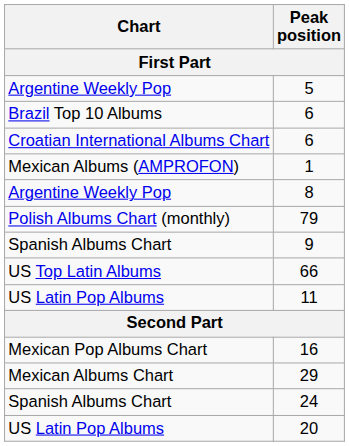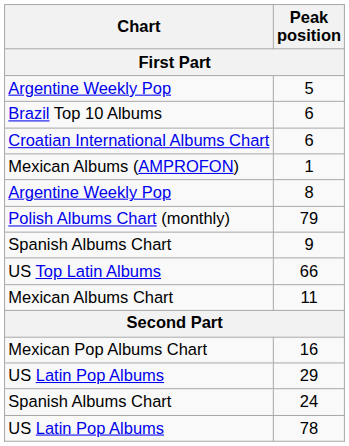(86, 297) US Latin Pop Albums -> (91, 297) Mexican Albums Chart
(91, 375) Mexican Albums Chart -> (86, 375) US Latin Pop Albums
(309, 428) 20 -> (309, 428) 78
